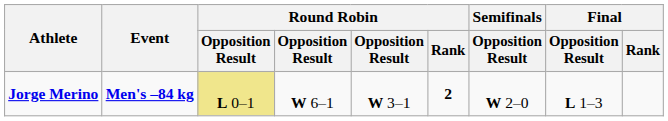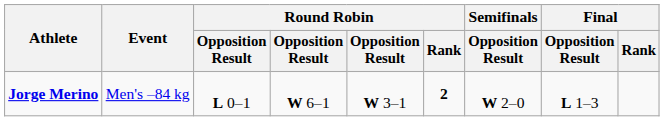(150, 94) bold -> (148, 94) normal
(236, 103) khaki background -> (232, 103) no background
